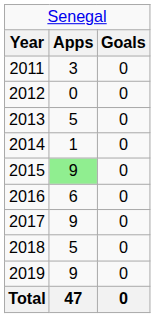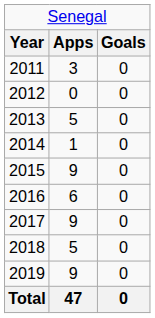(73, 171) lightgreen background -> (73, 171) no background
